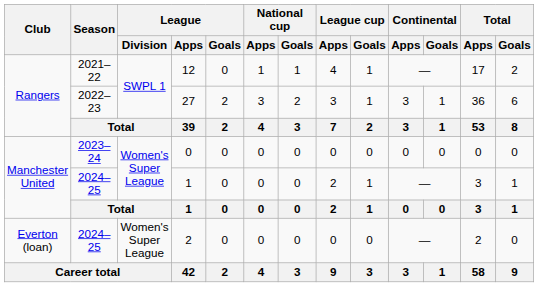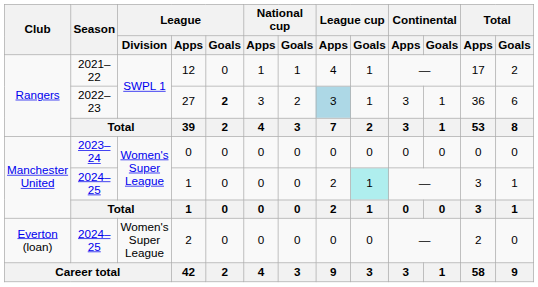(225, 102) normal -> (225, 102) bold
(333, 102) no background -> (333, 102) lightblue background
(370, 184) no background -> (370, 184) paleturquoise background
